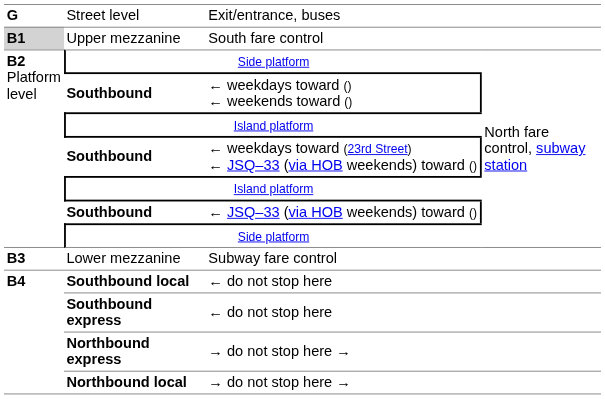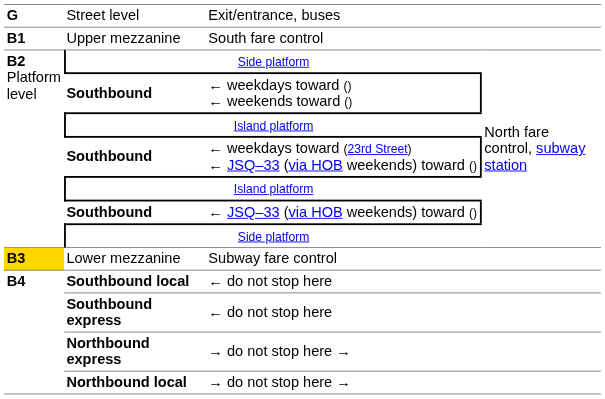(16, 38) lightgrey background -> (16, 38) no background
(16, 258) no background -> (16, 258) gold background
